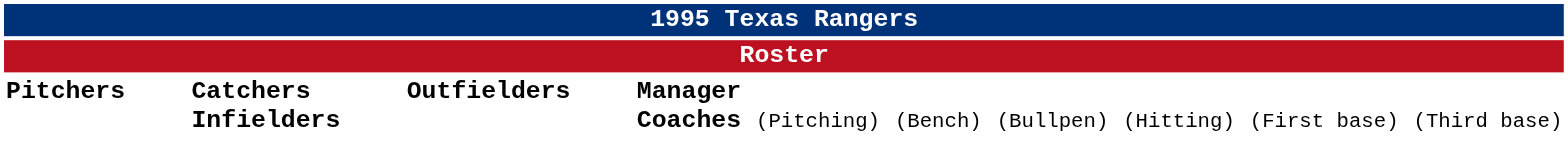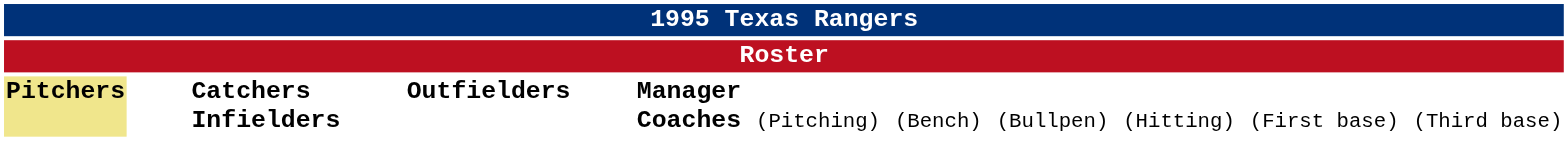(66, 92) no background -> (66, 92) khaki background
